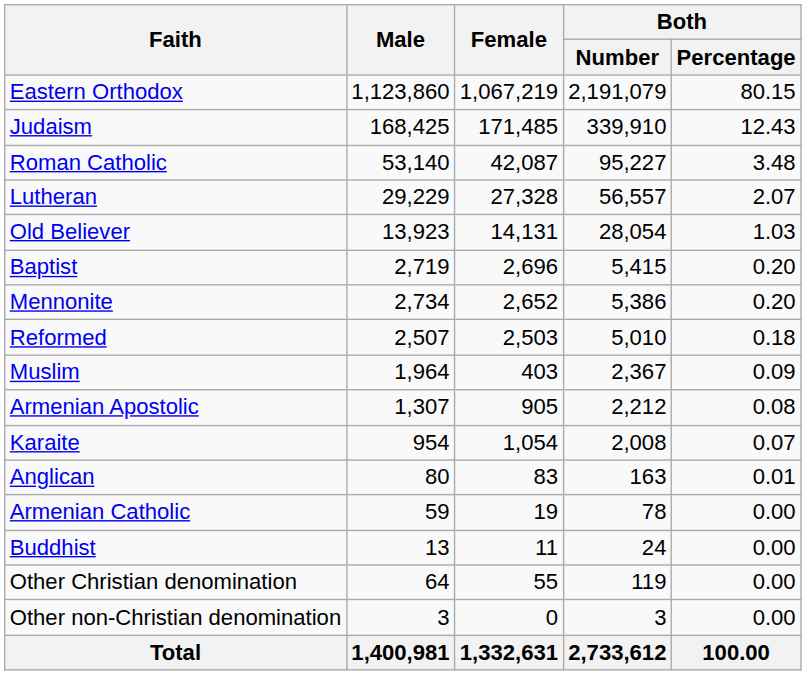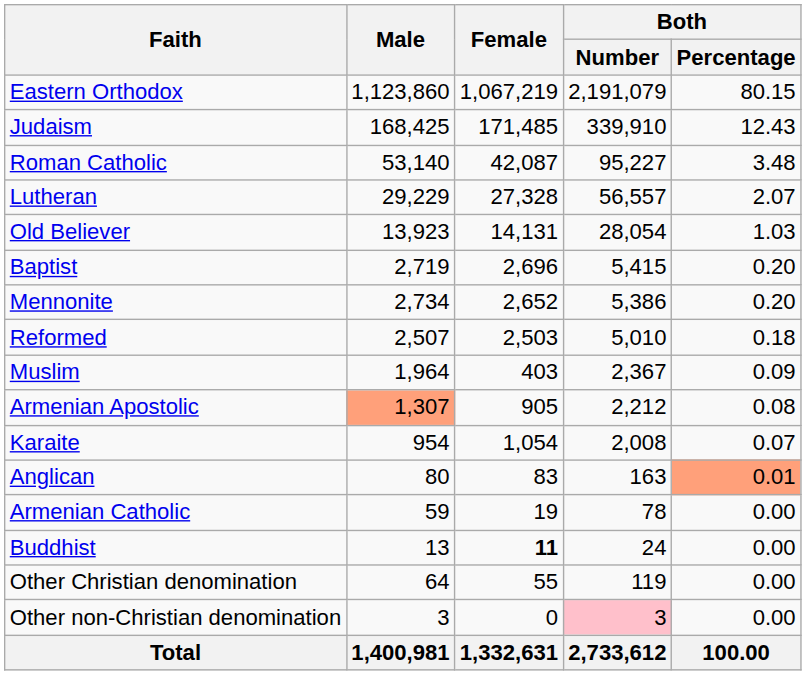(422, 407) no background -> (422, 407) lightsalmon background
(774, 477) no background -> (774, 477) lightsalmon background
(547, 547) normal -> (546, 547) bold
(660, 617) no background -> (660, 617) pink background
